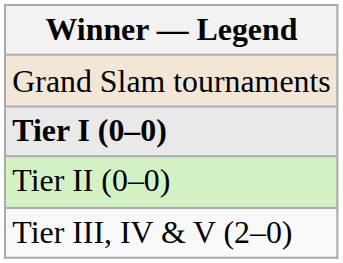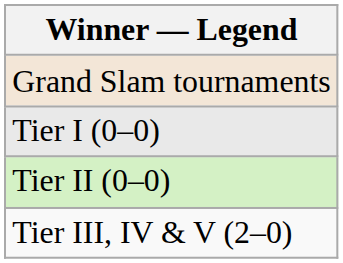(90, 130) bold -> (86, 130) normal
